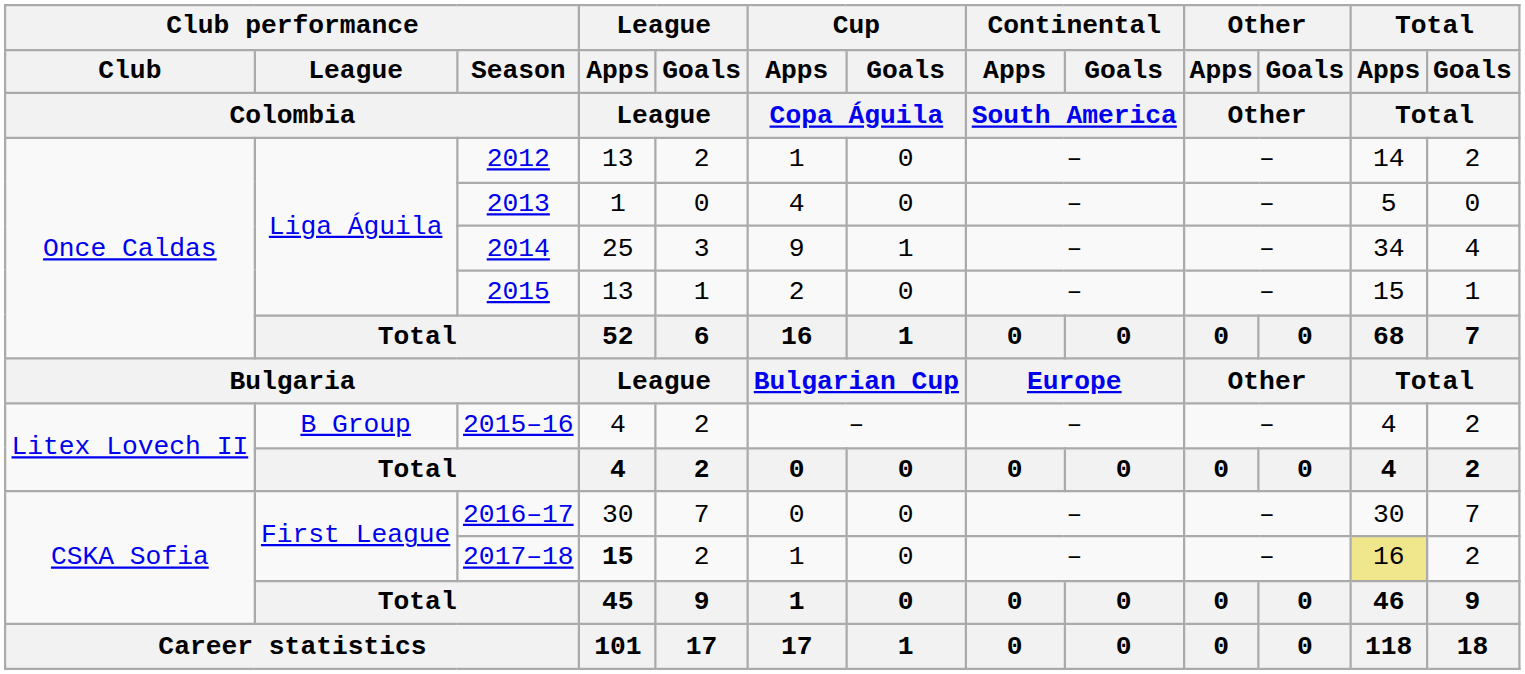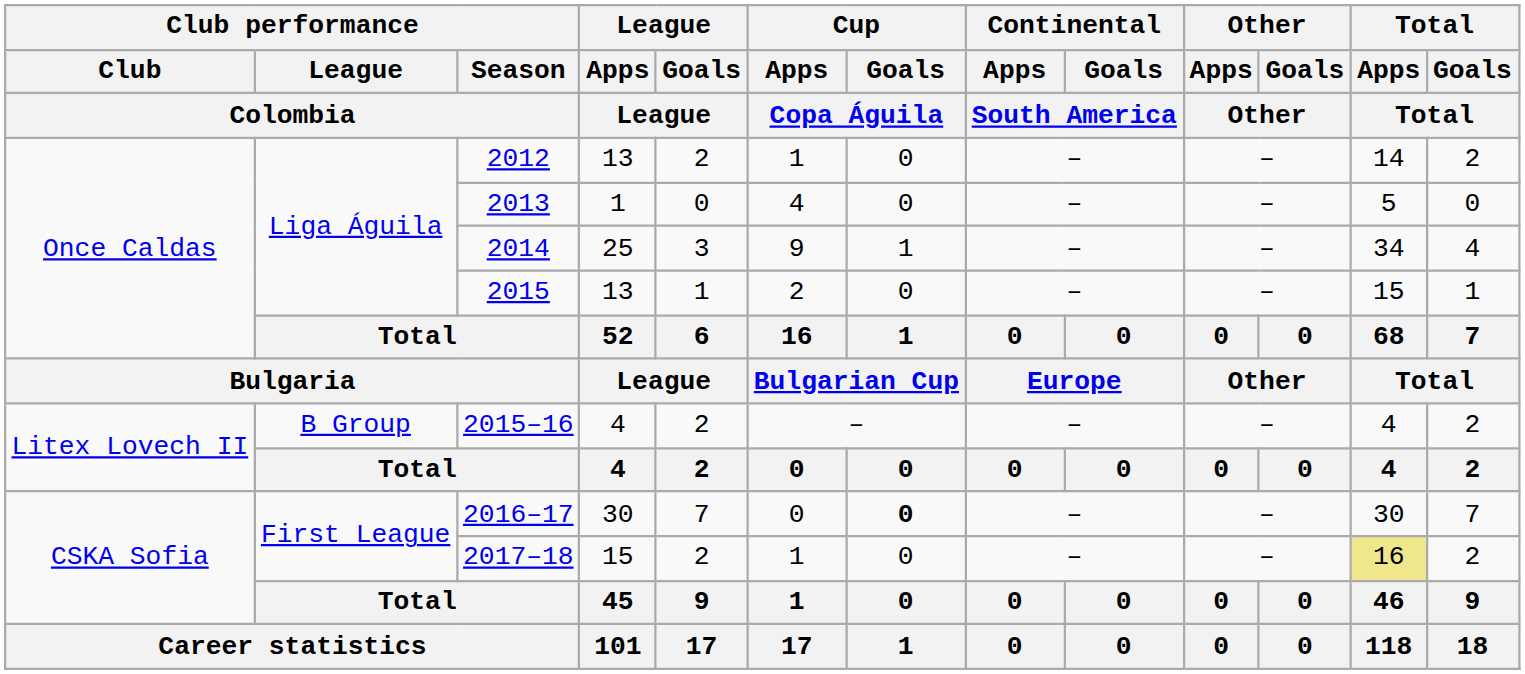(906, 513) normal -> (906, 513) bold
(618, 558) bold -> (618, 558) normal
